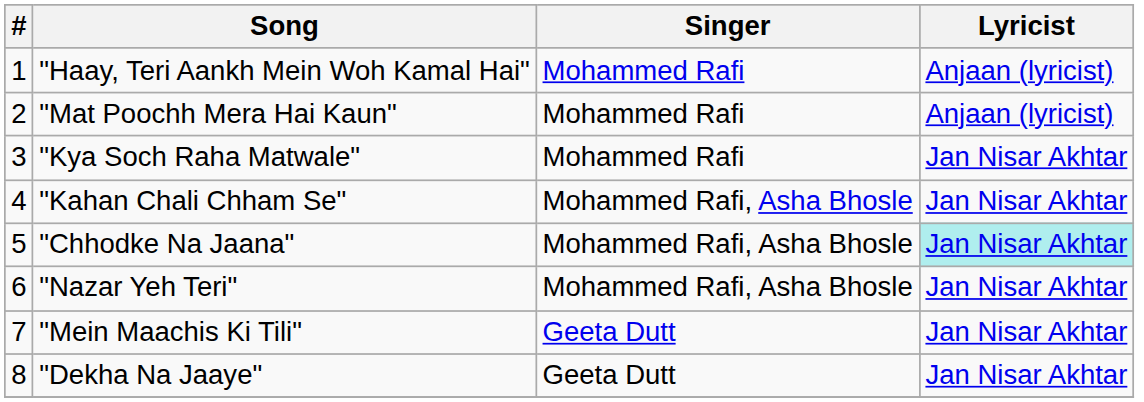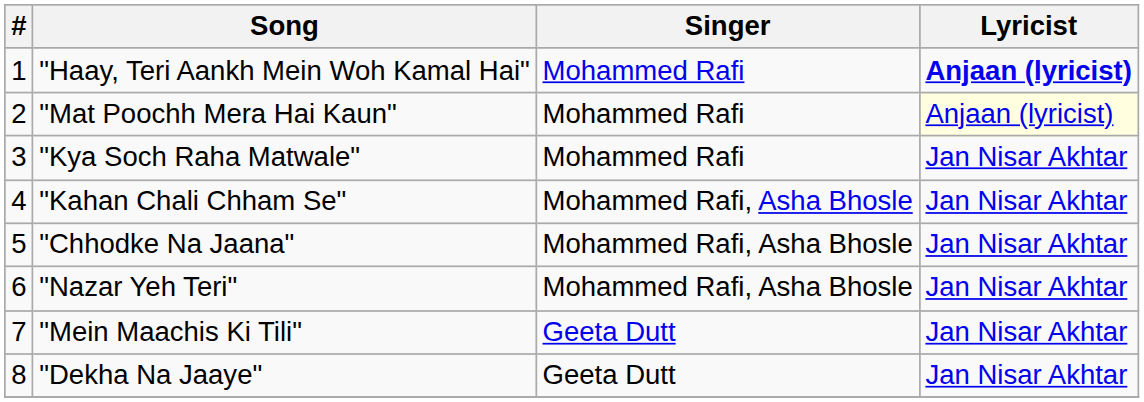(1019, 69) normal -> (1029, 69) bold
(1019, 113) no background -> (1019, 113) lightyellow background
(1026, 244) paleturquoise background -> (1026, 244) no background
